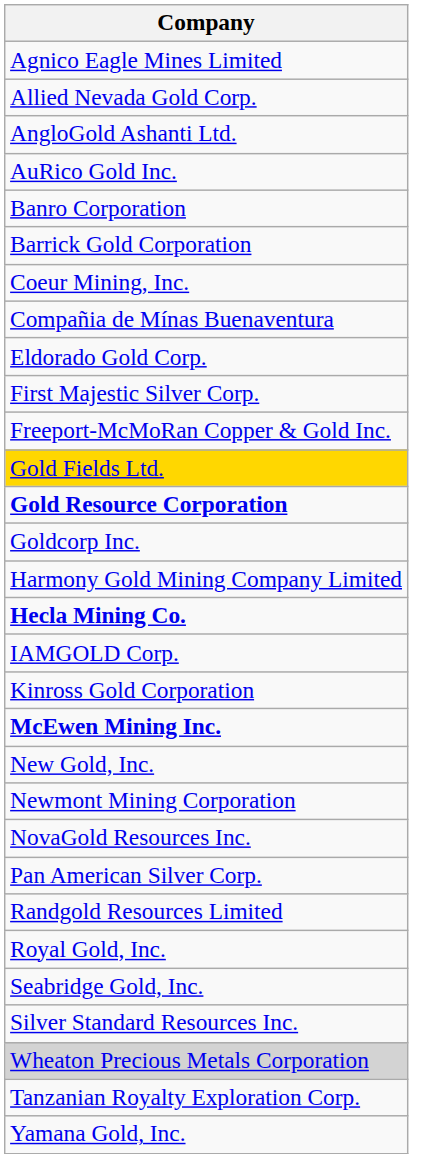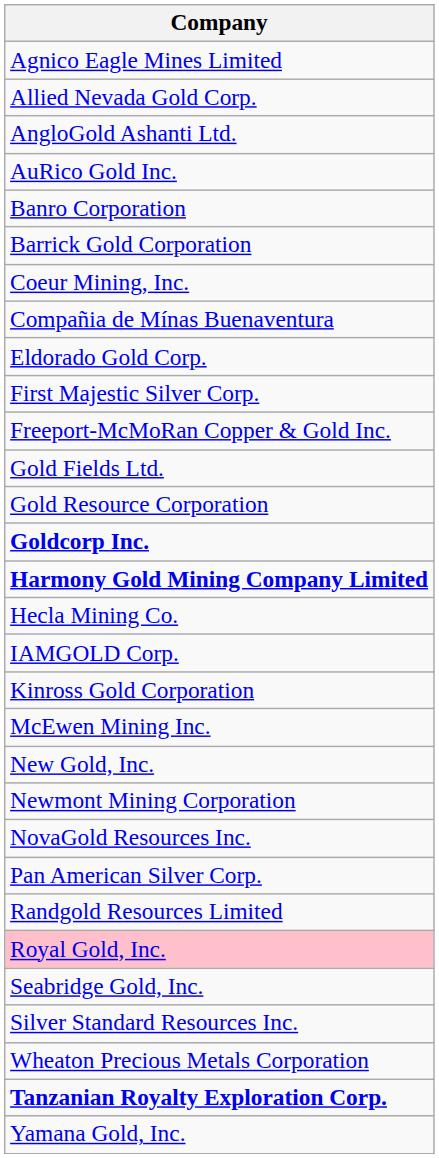(87, 467) gold background -> (87, 467) no background
(149, 504) bold -> (139, 504) normal
(75, 541) normal -> (80, 541) bold
(206, 578) normal -> (219, 578) bold
(98, 615) bold -> (94, 615) normal
(116, 726) bold -> (110, 726) normal
(88, 949) no background -> (88, 949) pink background
(189, 1060) lightgrey background -> (189, 1060) no background
(185, 1097) normal -> (199, 1097) bold
